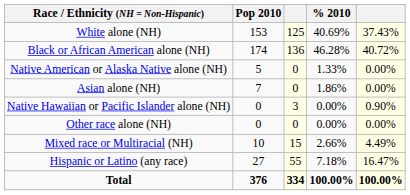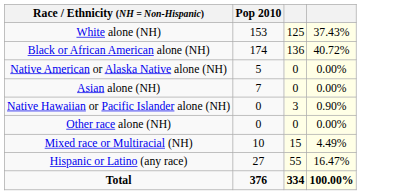- column: (332, 13)
